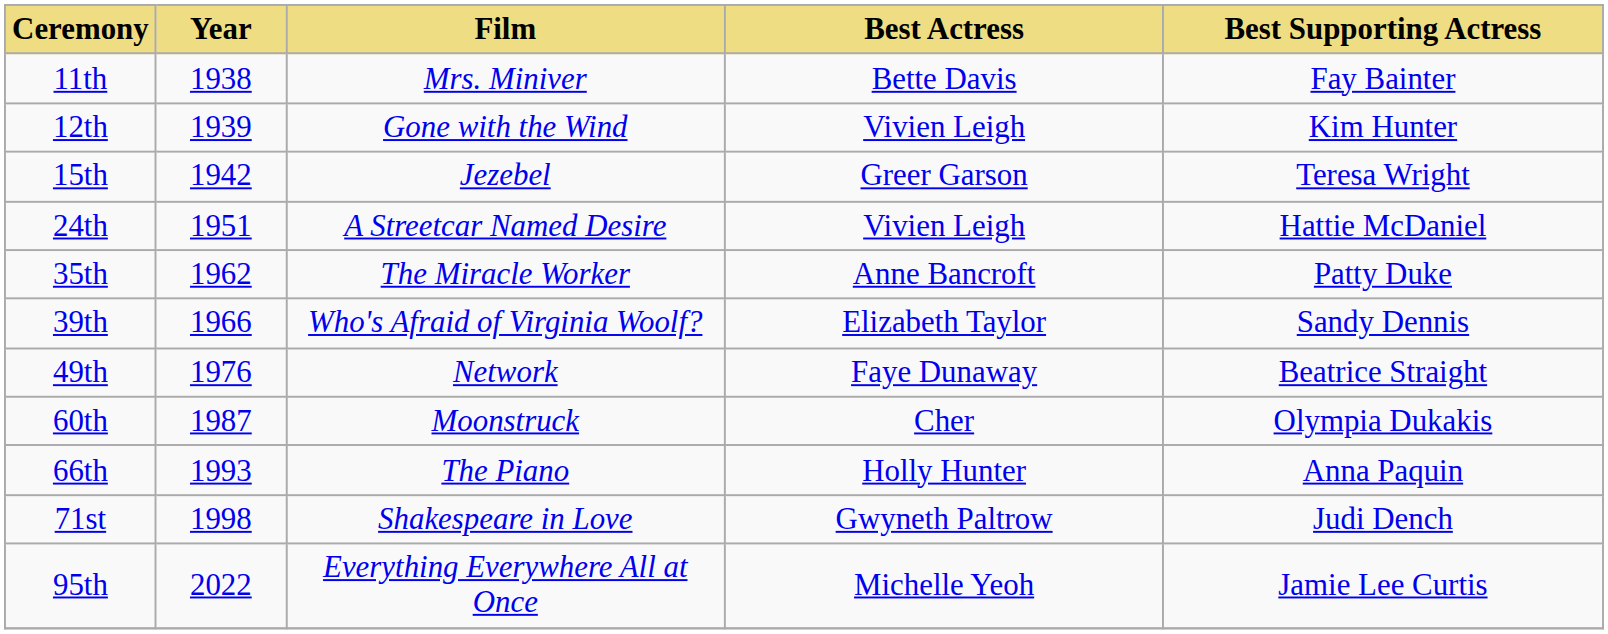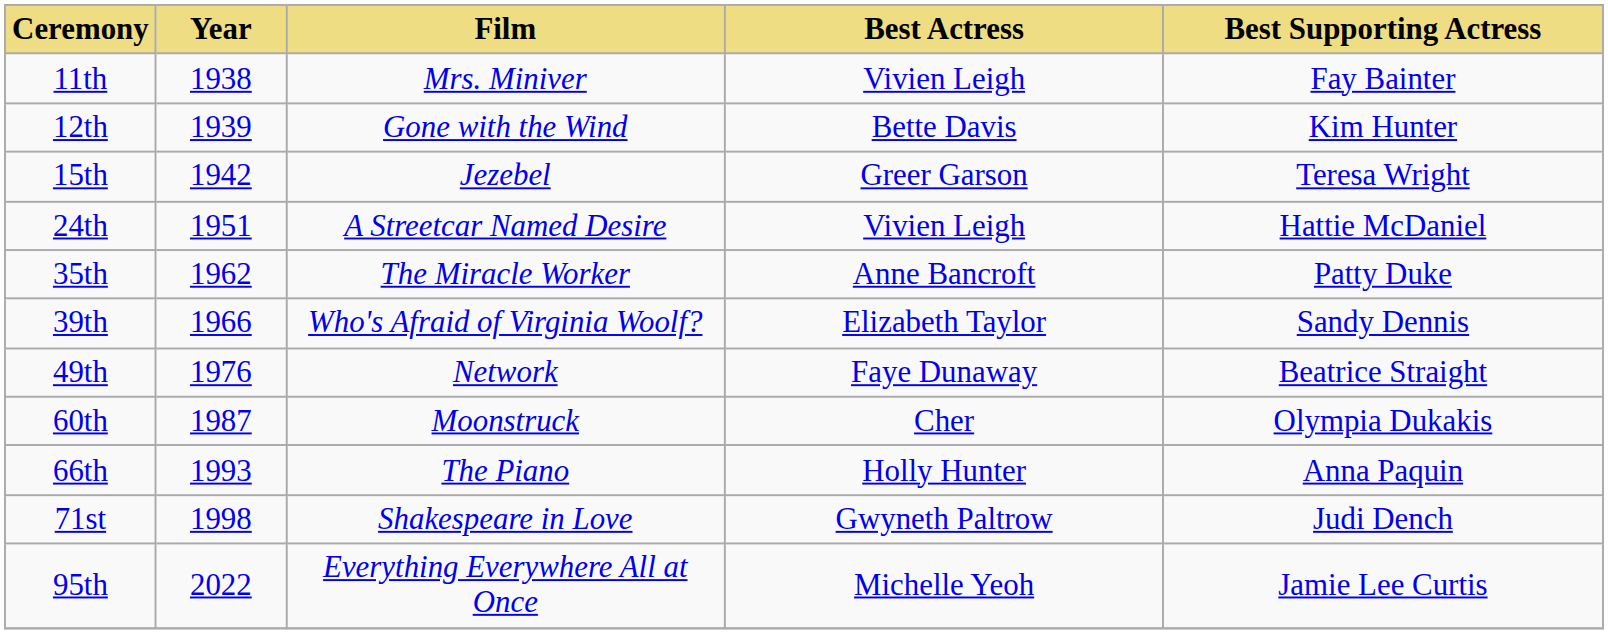(944, 77) Bette Davis -> (944, 77) Vivien Leigh
(944, 126) Vivien Leigh -> (944, 126) Bette Davis
